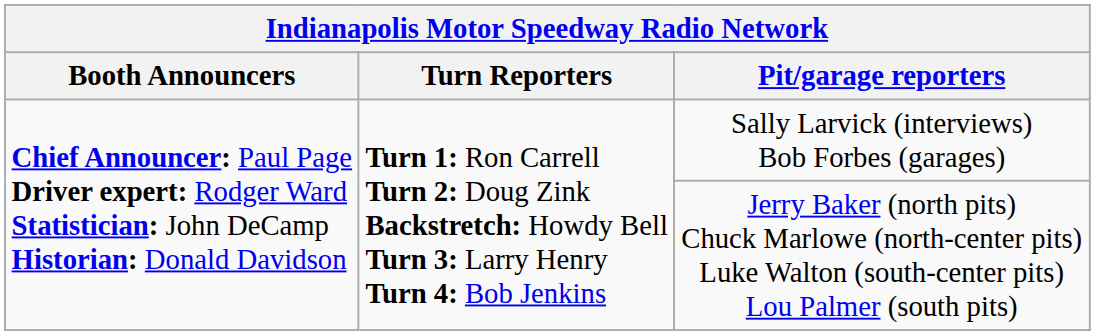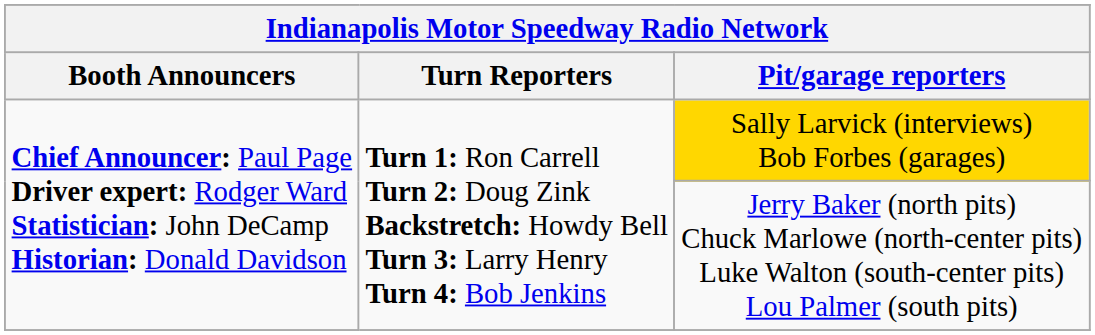(882, 140) no background -> (882, 140) gold background
